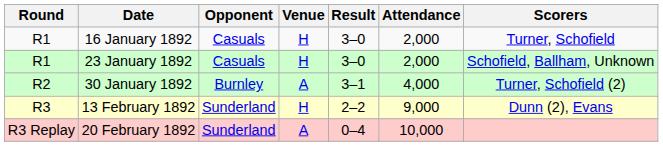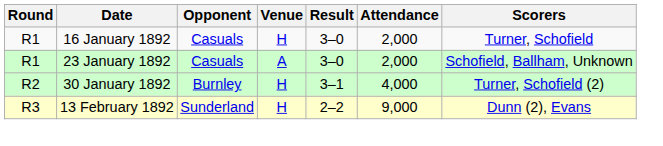(303, 61) H -> (282, 61) A
(303, 84) A -> (282, 84) H
- row: (138, 130)
